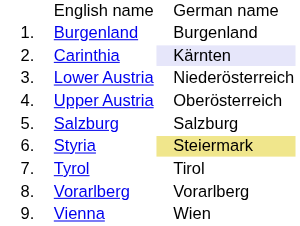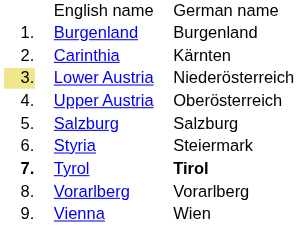(202, 55) lavender background -> (202, 55) no background
(27, 78) no background -> (27, 78) khaki background
(213, 146) khaki background -> (213, 146) no background
(27, 168) normal -> (27, 168) bold
(189, 168) normal -> (191, 168) bold
